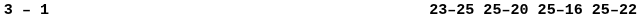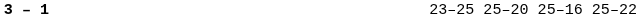(533, 11) bold -> (533, 11) normal
